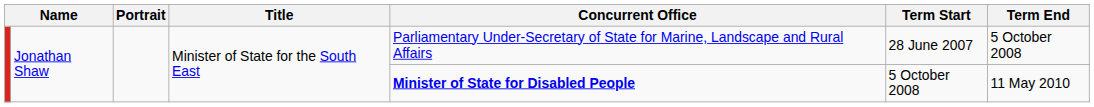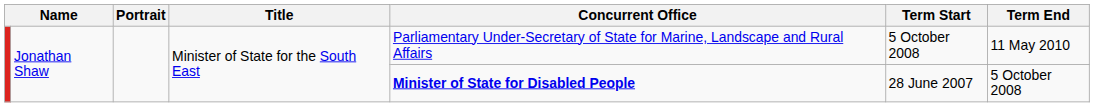(931, 45) 28 June 2007 -> (919, 45) 5 October 2008
(1021, 45) 5 October 2008 -> (1030, 45) 11 May 2010
(919, 83) 5 October 2008 -> (931, 83) 28 June 2007
(1030, 83) 11 May 2010 -> (1021, 83) 5 October 2008
